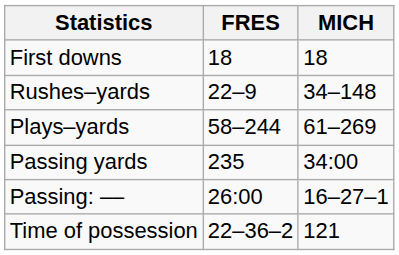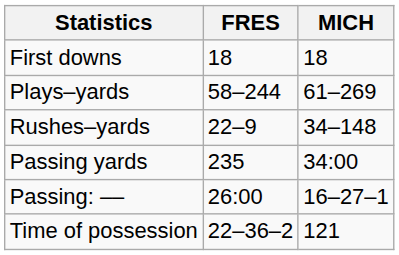rows swapped: (69, 127) <-> (80, 92)
